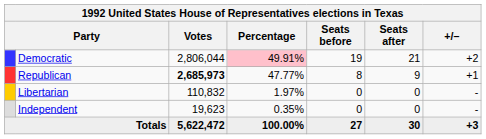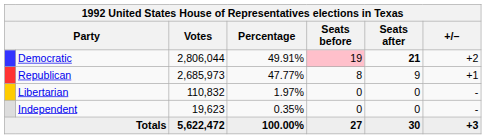(286, 59) pink background -> (286, 59) no background
(356, 59) no background -> (356, 59) pink background
(414, 59) normal -> (414, 59) bold
(201, 75) bold -> (201, 75) normal
